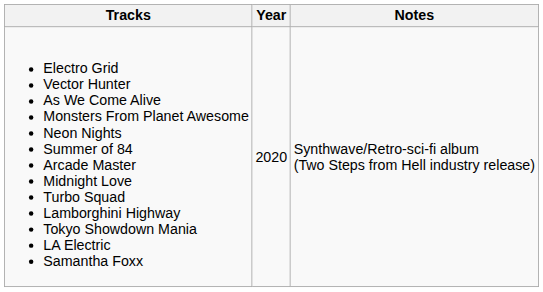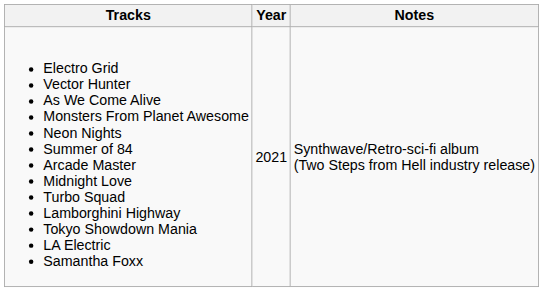(271, 156) 2020 -> (271, 156) 2021
